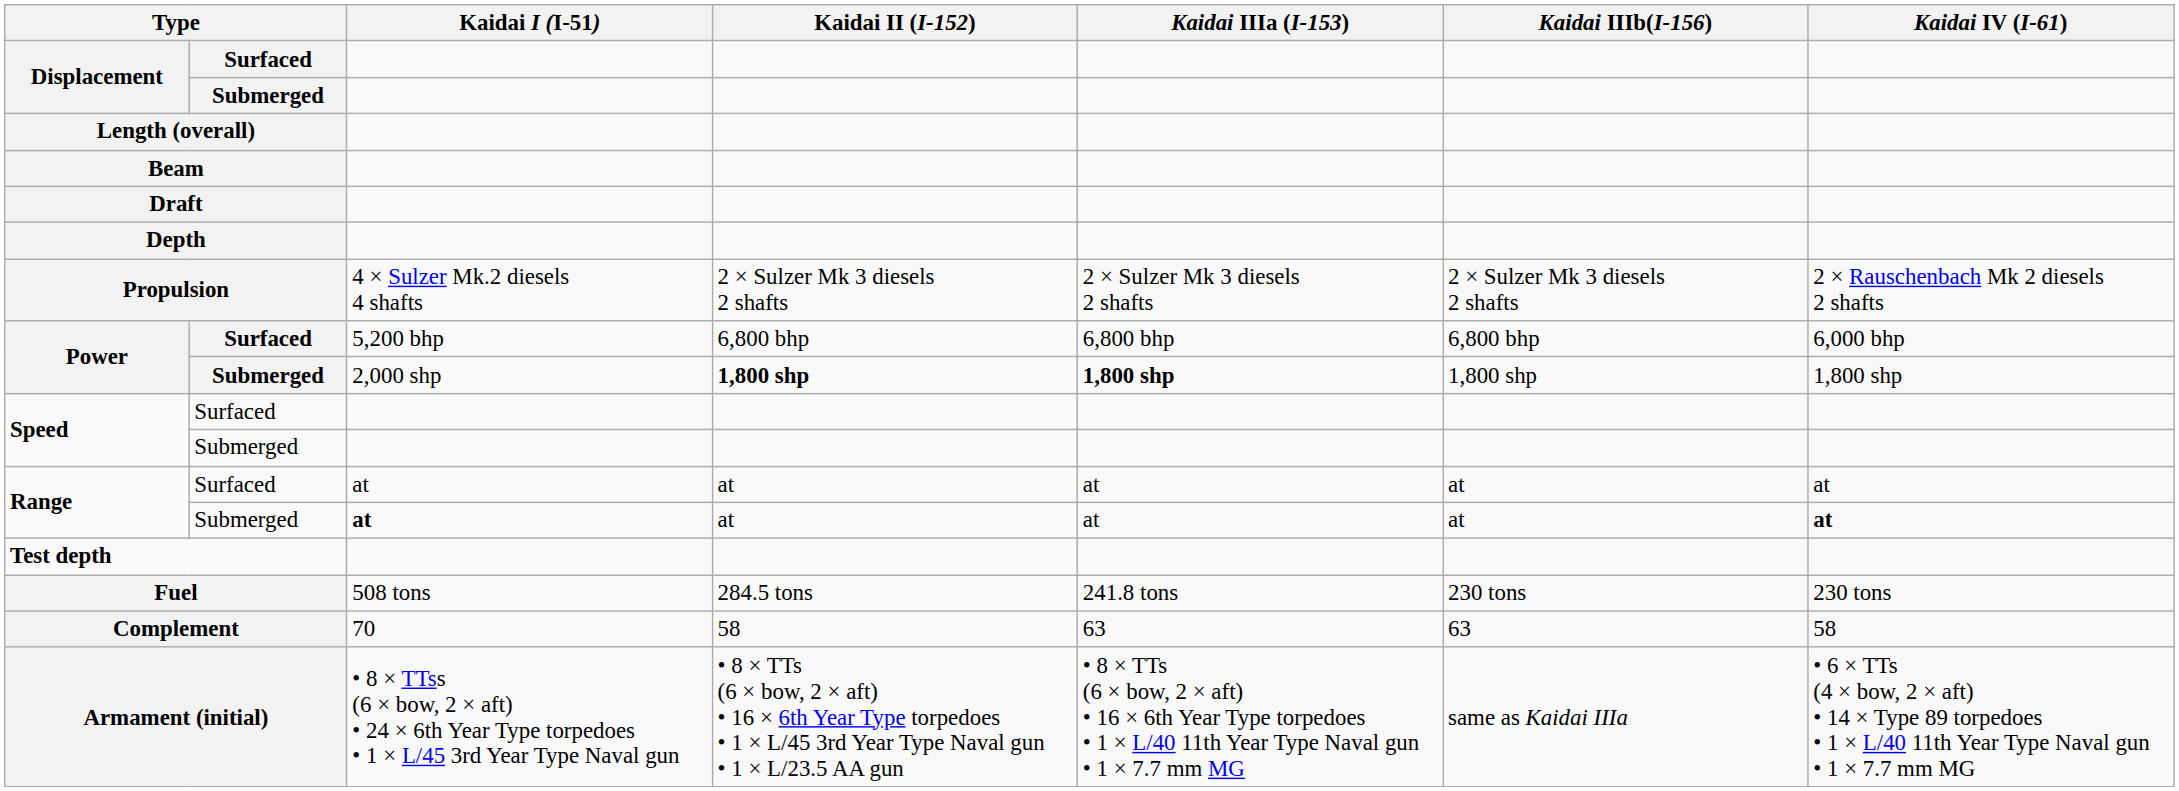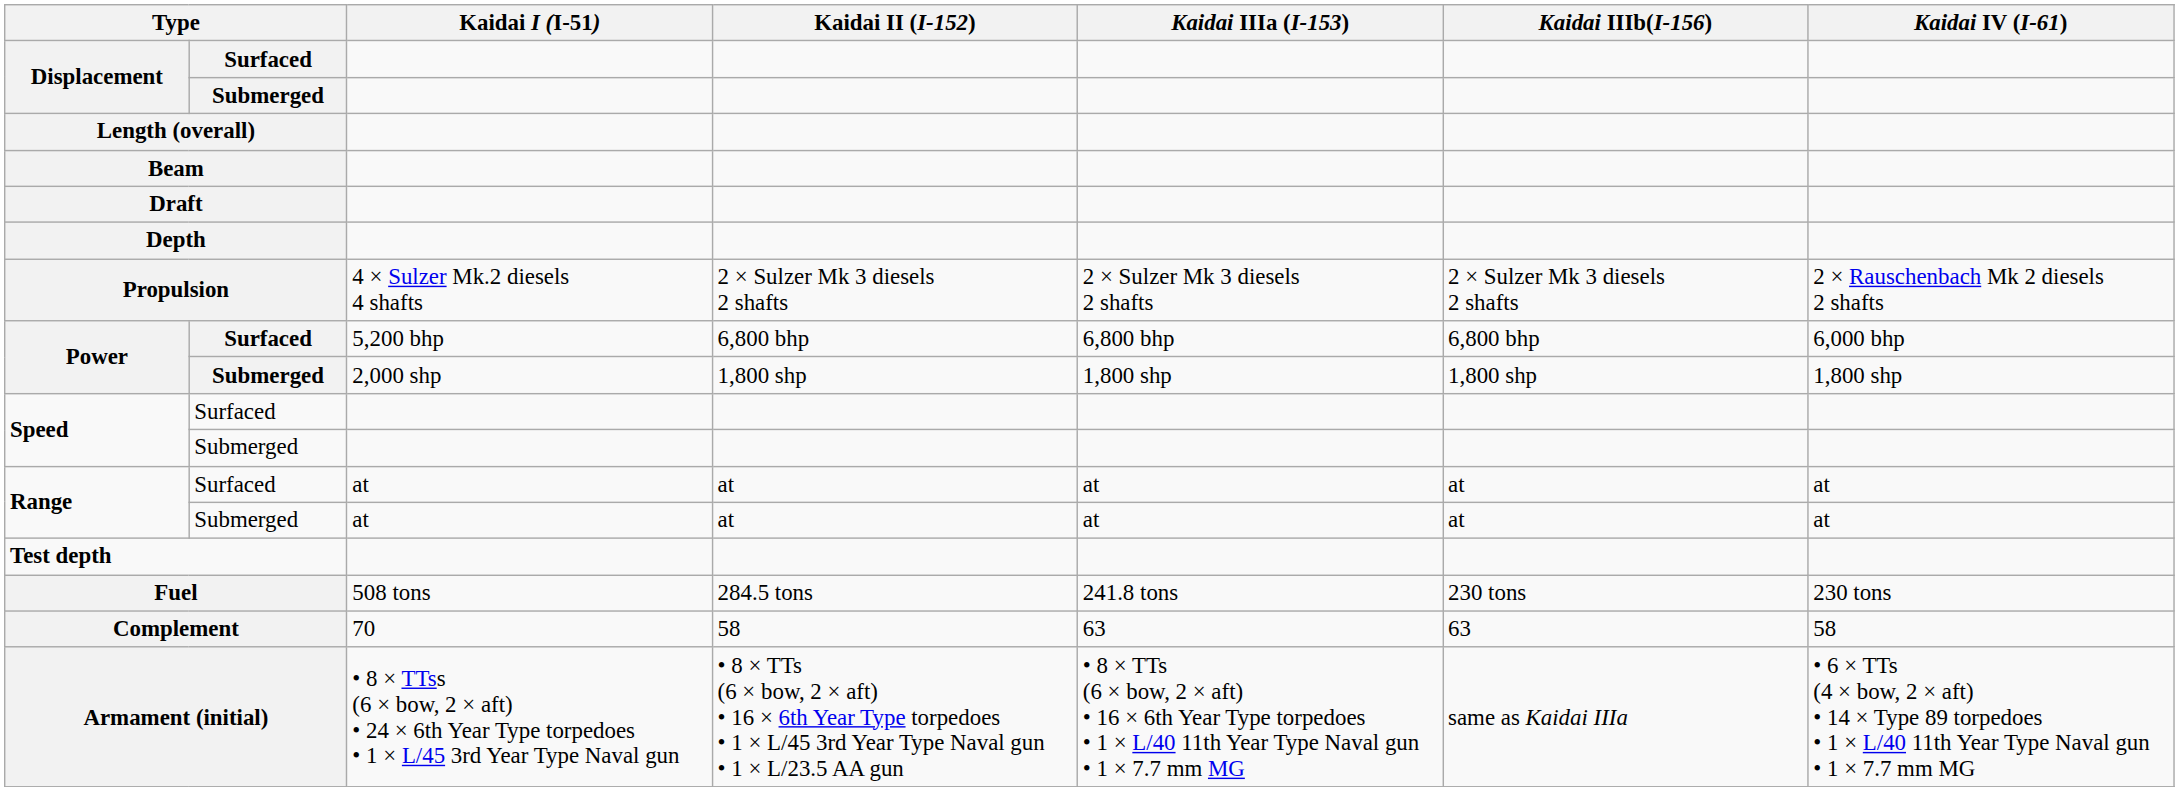(763, 374) bold -> (762, 374) normal
(1129, 374) bold -> (1127, 374) normal
(362, 520) bold -> (361, 520) normal
(1823, 520) bold -> (1822, 520) normal
